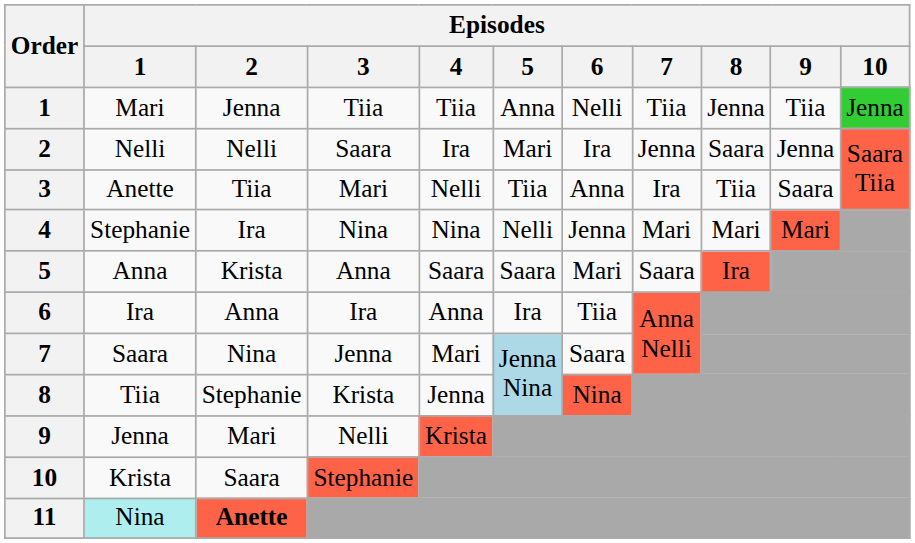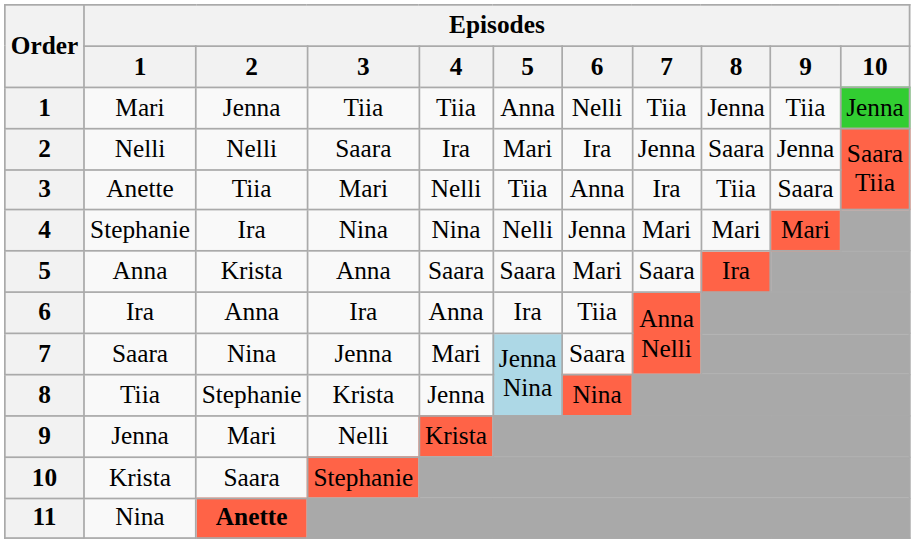(140, 517) paleturquoise background -> (140, 517) no background
